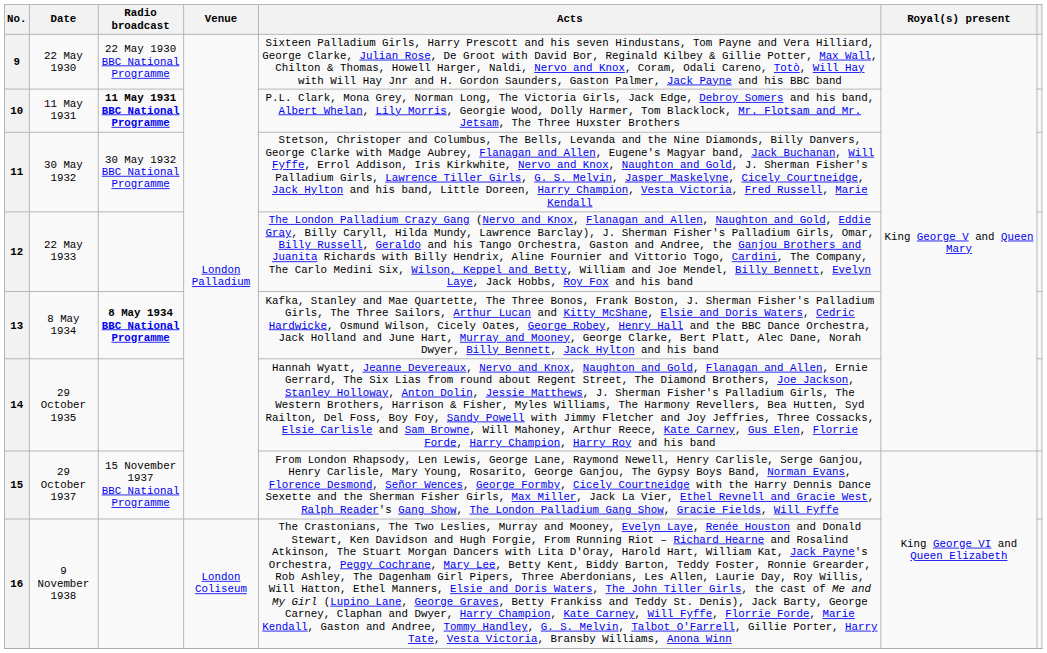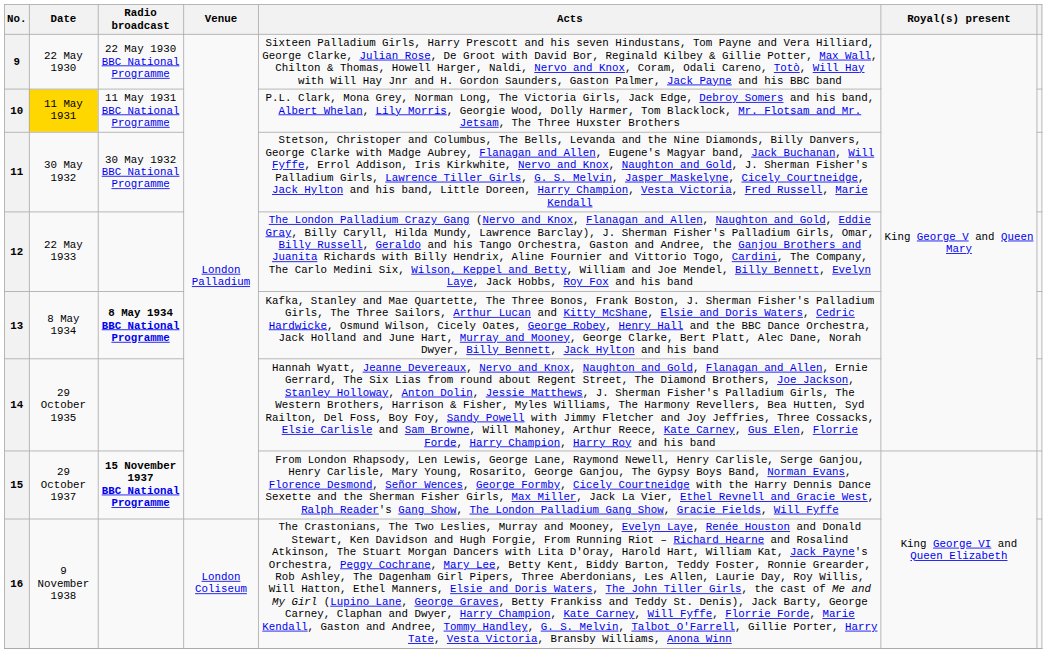(63, 111) no background -> (63, 111) gold background
(141, 111) bold -> (141, 111) normal
(141, 485) normal -> (141, 485) bold
